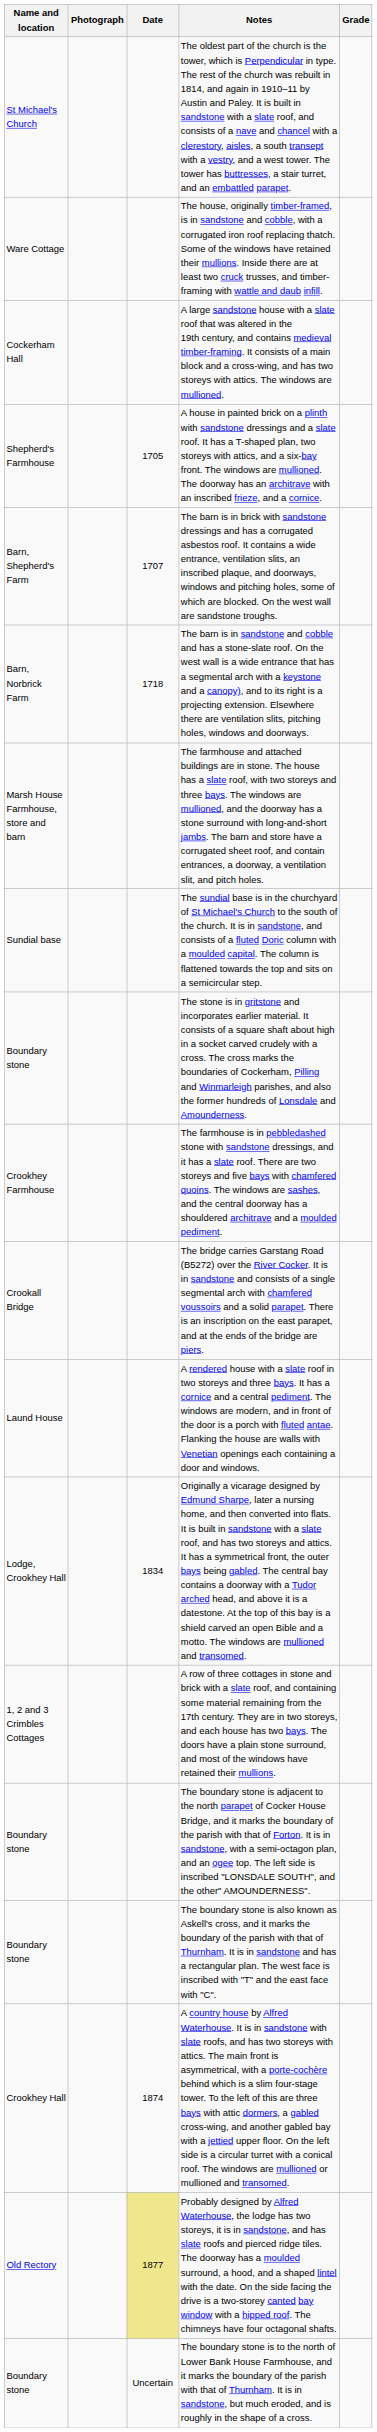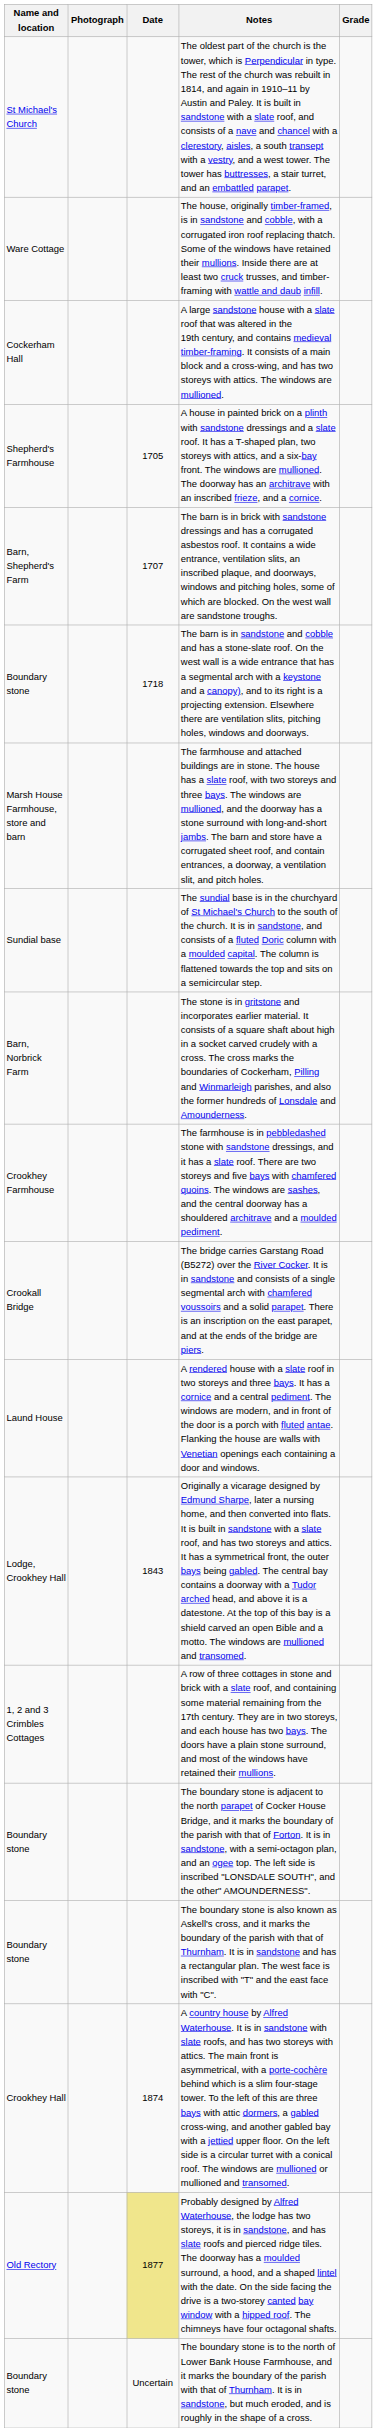(24, 684) Barn, Norbrick Farm -> (27, 684) Boundary stone
(27, 1058) Boundary stone -> (24, 1058) Barn, Norbrick Farm
(153, 1571) 1834 -> (153, 1571) 1843
